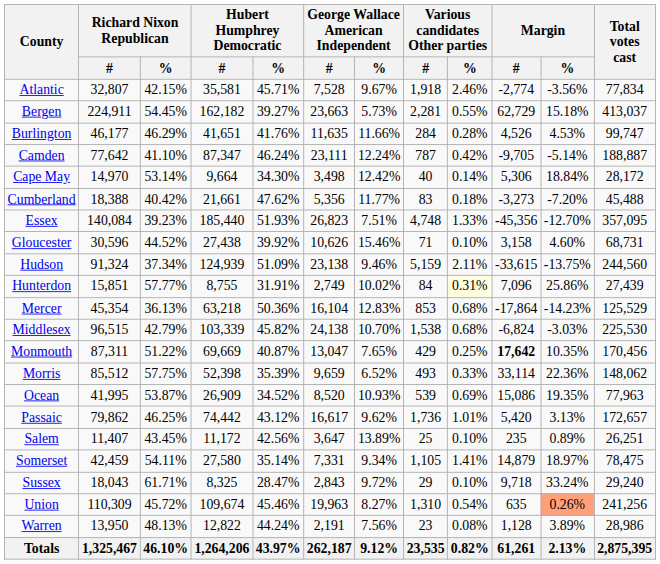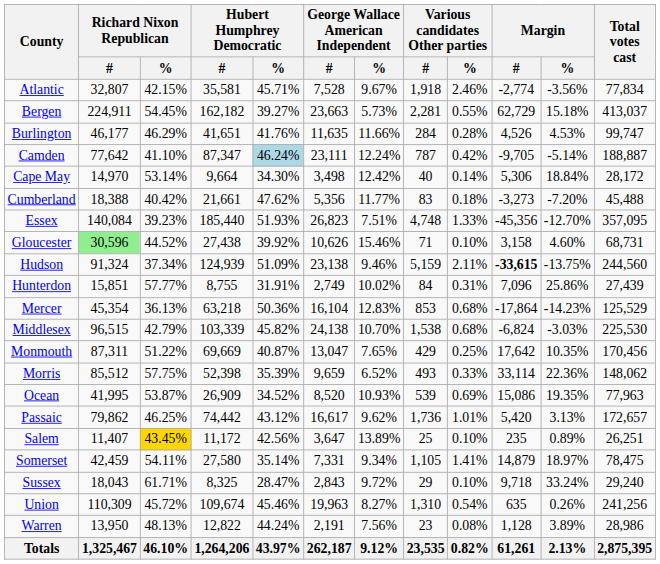(278, 155) no background -> (278, 155) lightblue background
(109, 242) no background -> (109, 242) lightgreen background
(516, 264) normal -> (516, 264) bold
(470, 286) lightyellow background -> (470, 286) no background
(516, 351) bold -> (516, 351) normal
(166, 439) no background -> (166, 439) gold background
(567, 504) lightsalmon background -> (567, 504) no background
